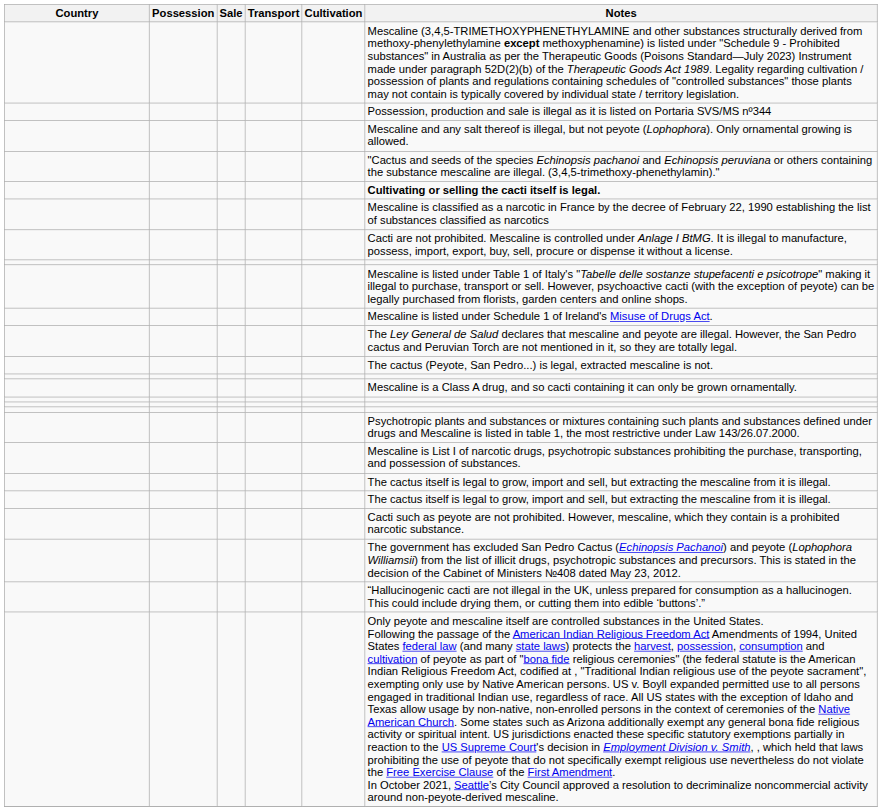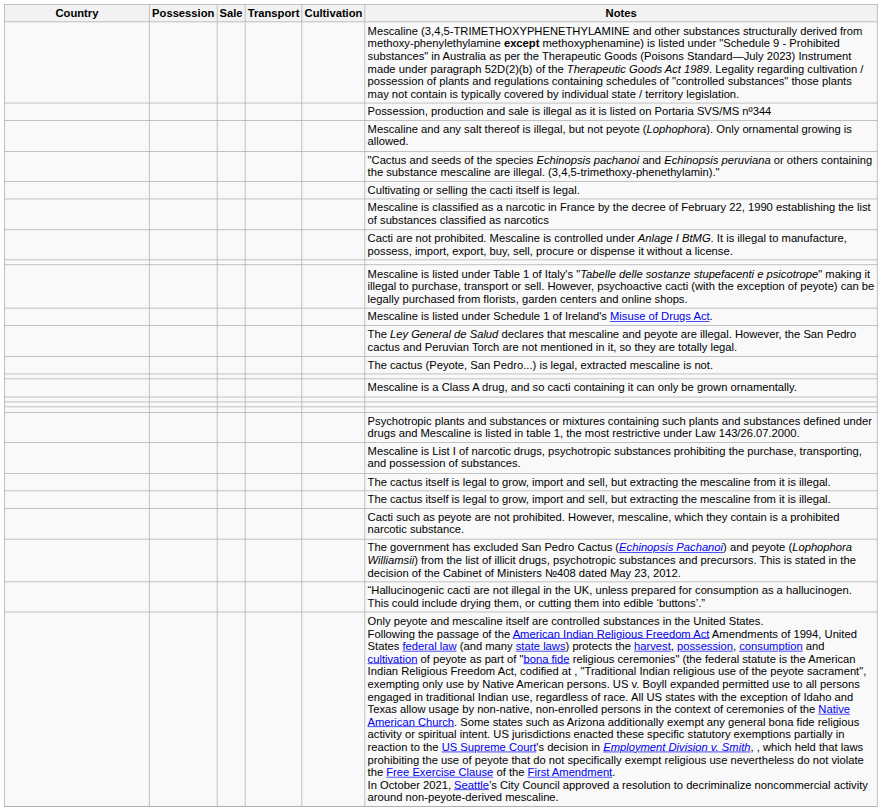(484, 190) bold -> (474, 190) normal
